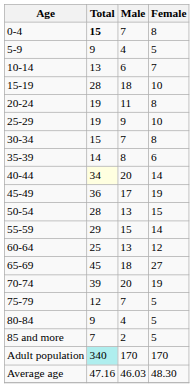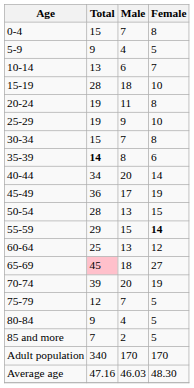(95, 31) bold -> (95, 31) normal
(95, 157) normal -> (95, 157) bold
(95, 175) lightyellow background -> (95, 175) no background
(157, 229) normal -> (157, 229) bold
(95, 265) no background -> (95, 265) pink background
(98, 355) paleturquoise background -> (98, 355) no background
